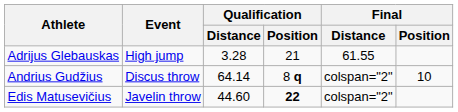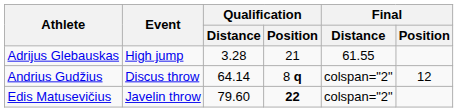(424, 77) 10 -> (424, 77) 12
(234, 97) 44.60 -> (234, 97) 79.60
